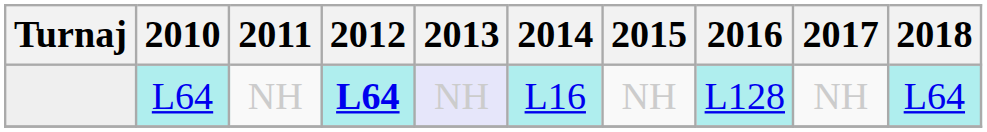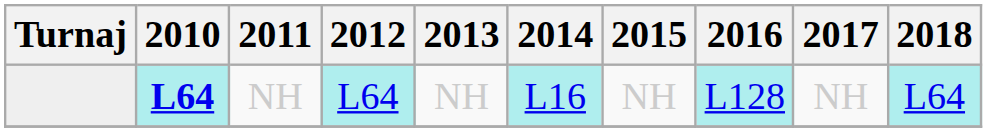(183, 95) normal -> (182, 95) bold
(368, 95) bold -> (368, 95) normal
(462, 95) lavender background -> (462, 95) no background
